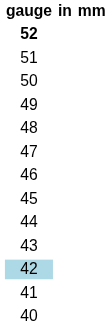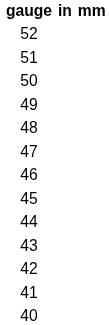(29, 34) bold -> (29, 34) normal
(29, 269) lightblue background -> (29, 269) no background
